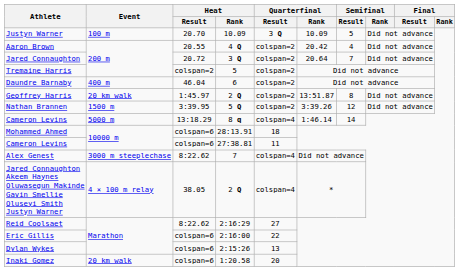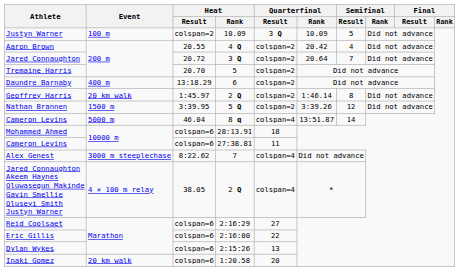(194, 34) 20.70 -> (194, 34) colspan=2
(194, 70) colspan=2 -> (194, 70) 20.70
(194, 82) 46.04 -> (194, 82) 13:18.29
(317, 95) 13:51.87 -> (317, 95) 1:46.14
(194, 119) 13:18.29 -> (194, 119) 46.04
(317, 119) 1:46.14 -> (317, 119) 13:51.87
(194, 223) 8:22.62 -> (194, 223) colspan=6
